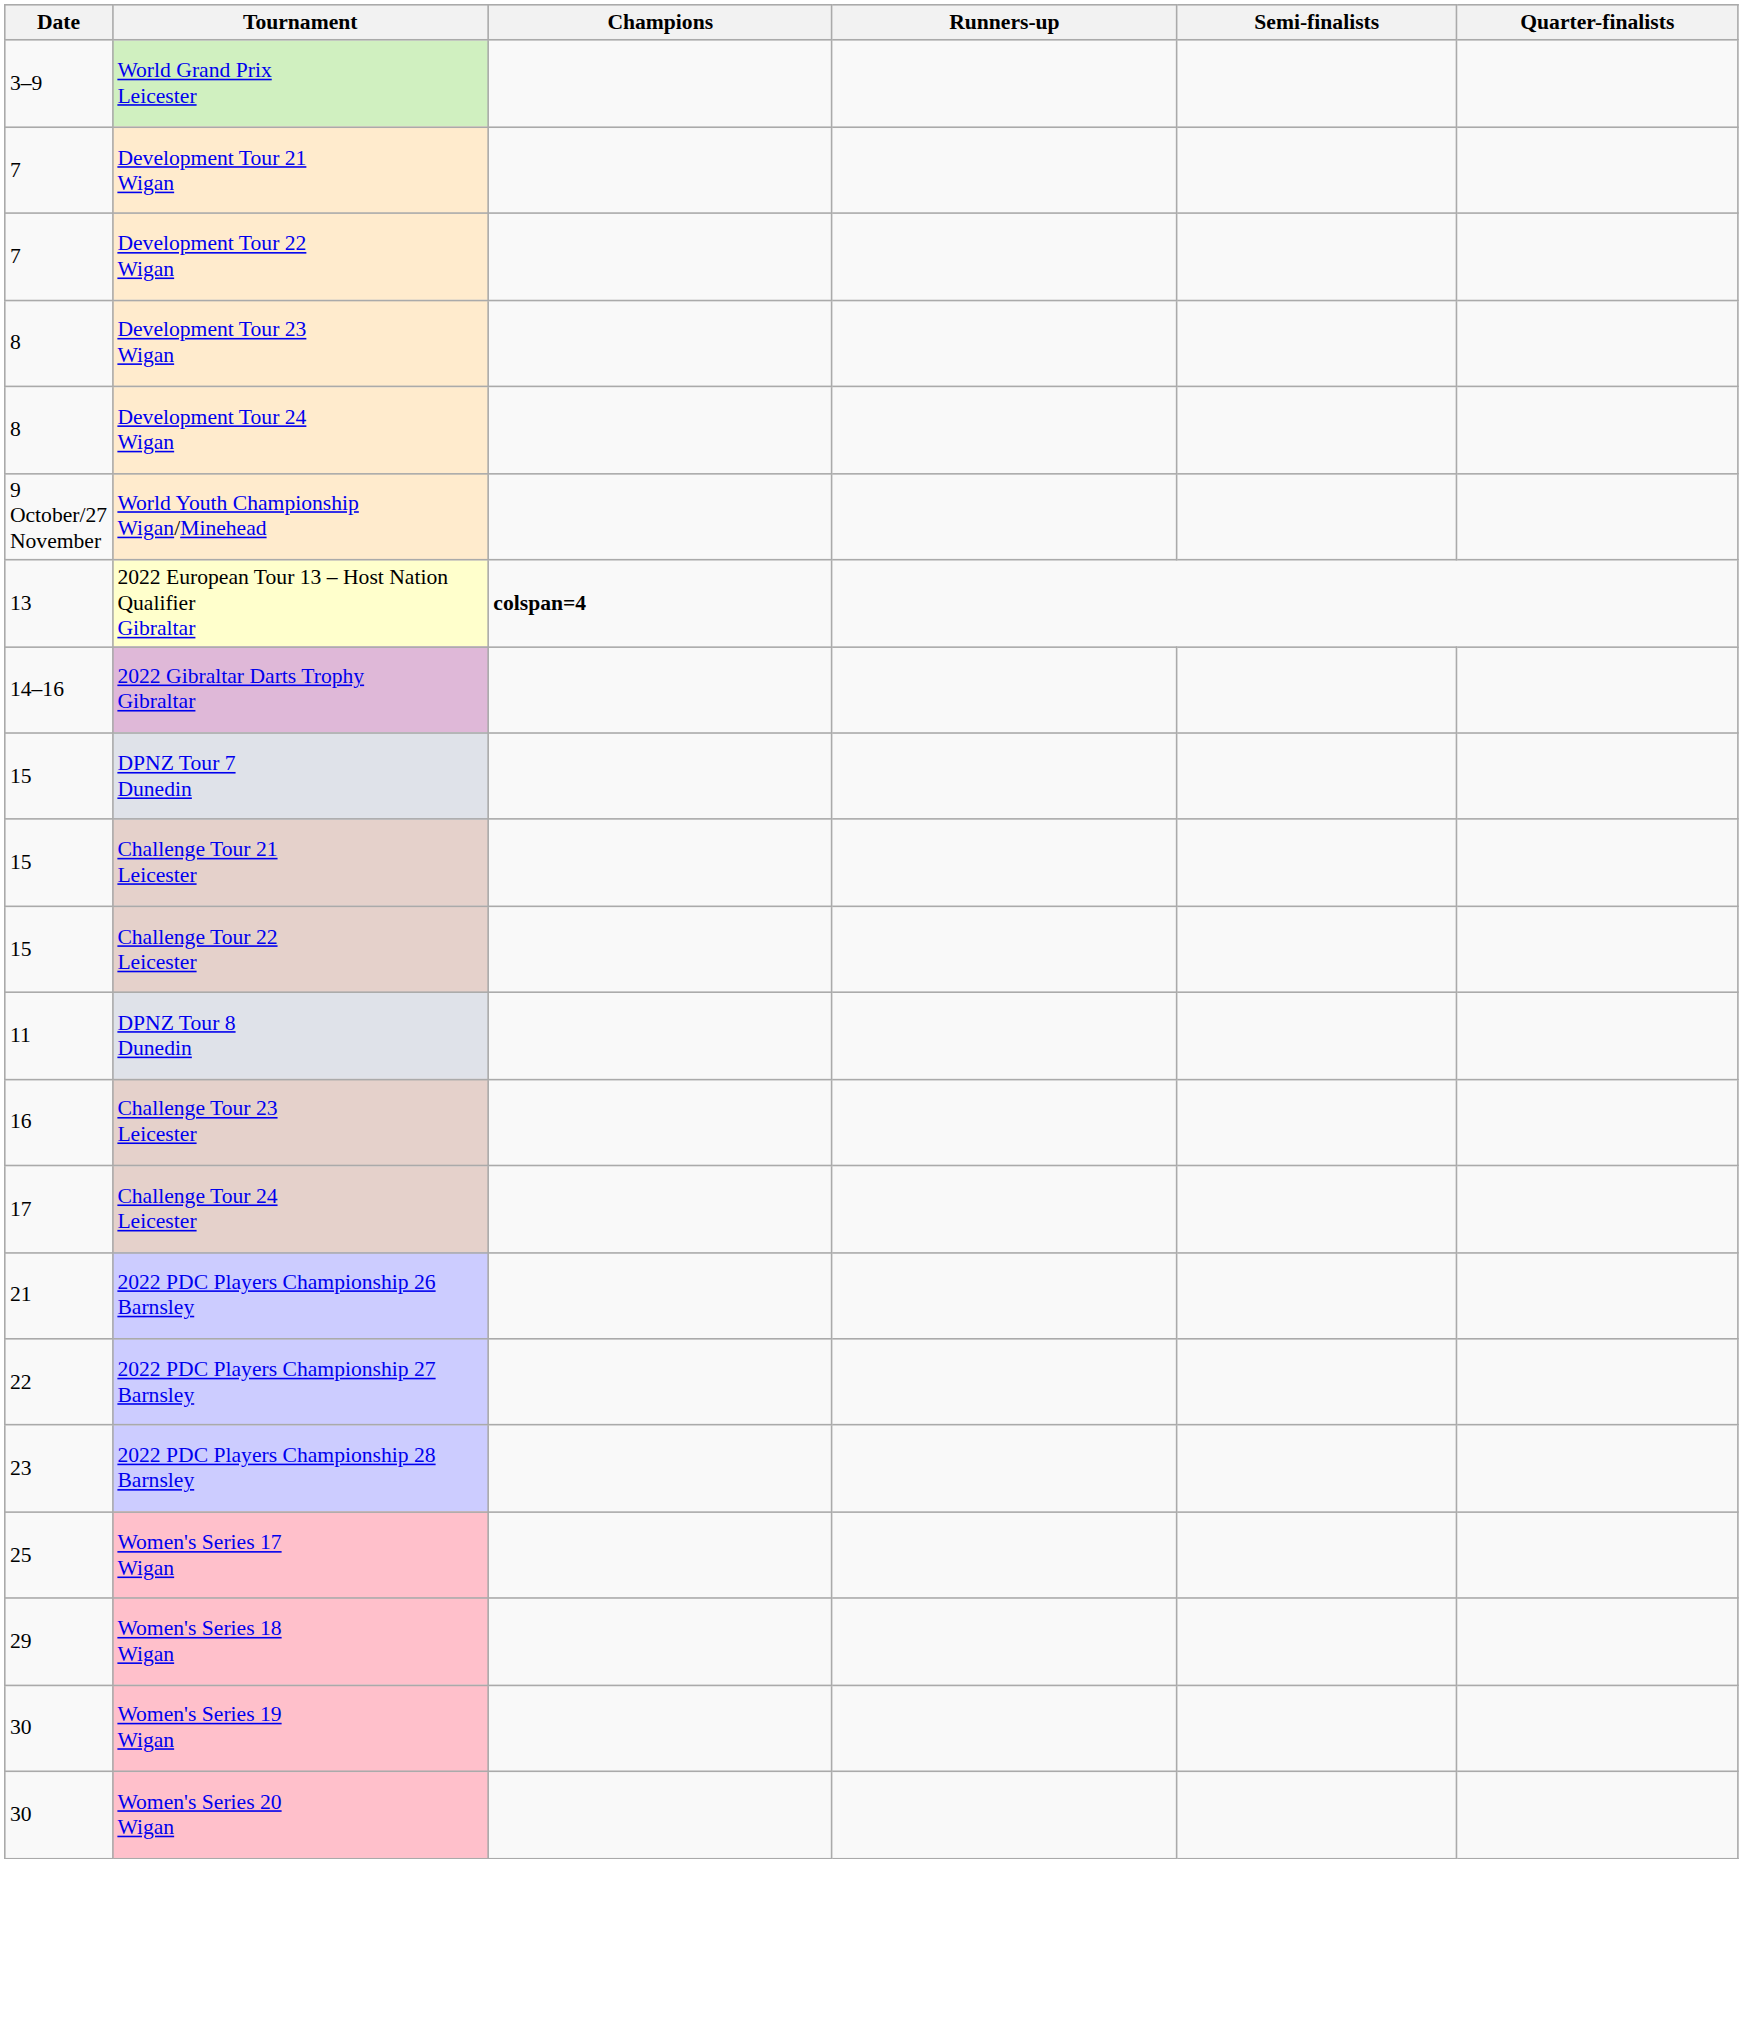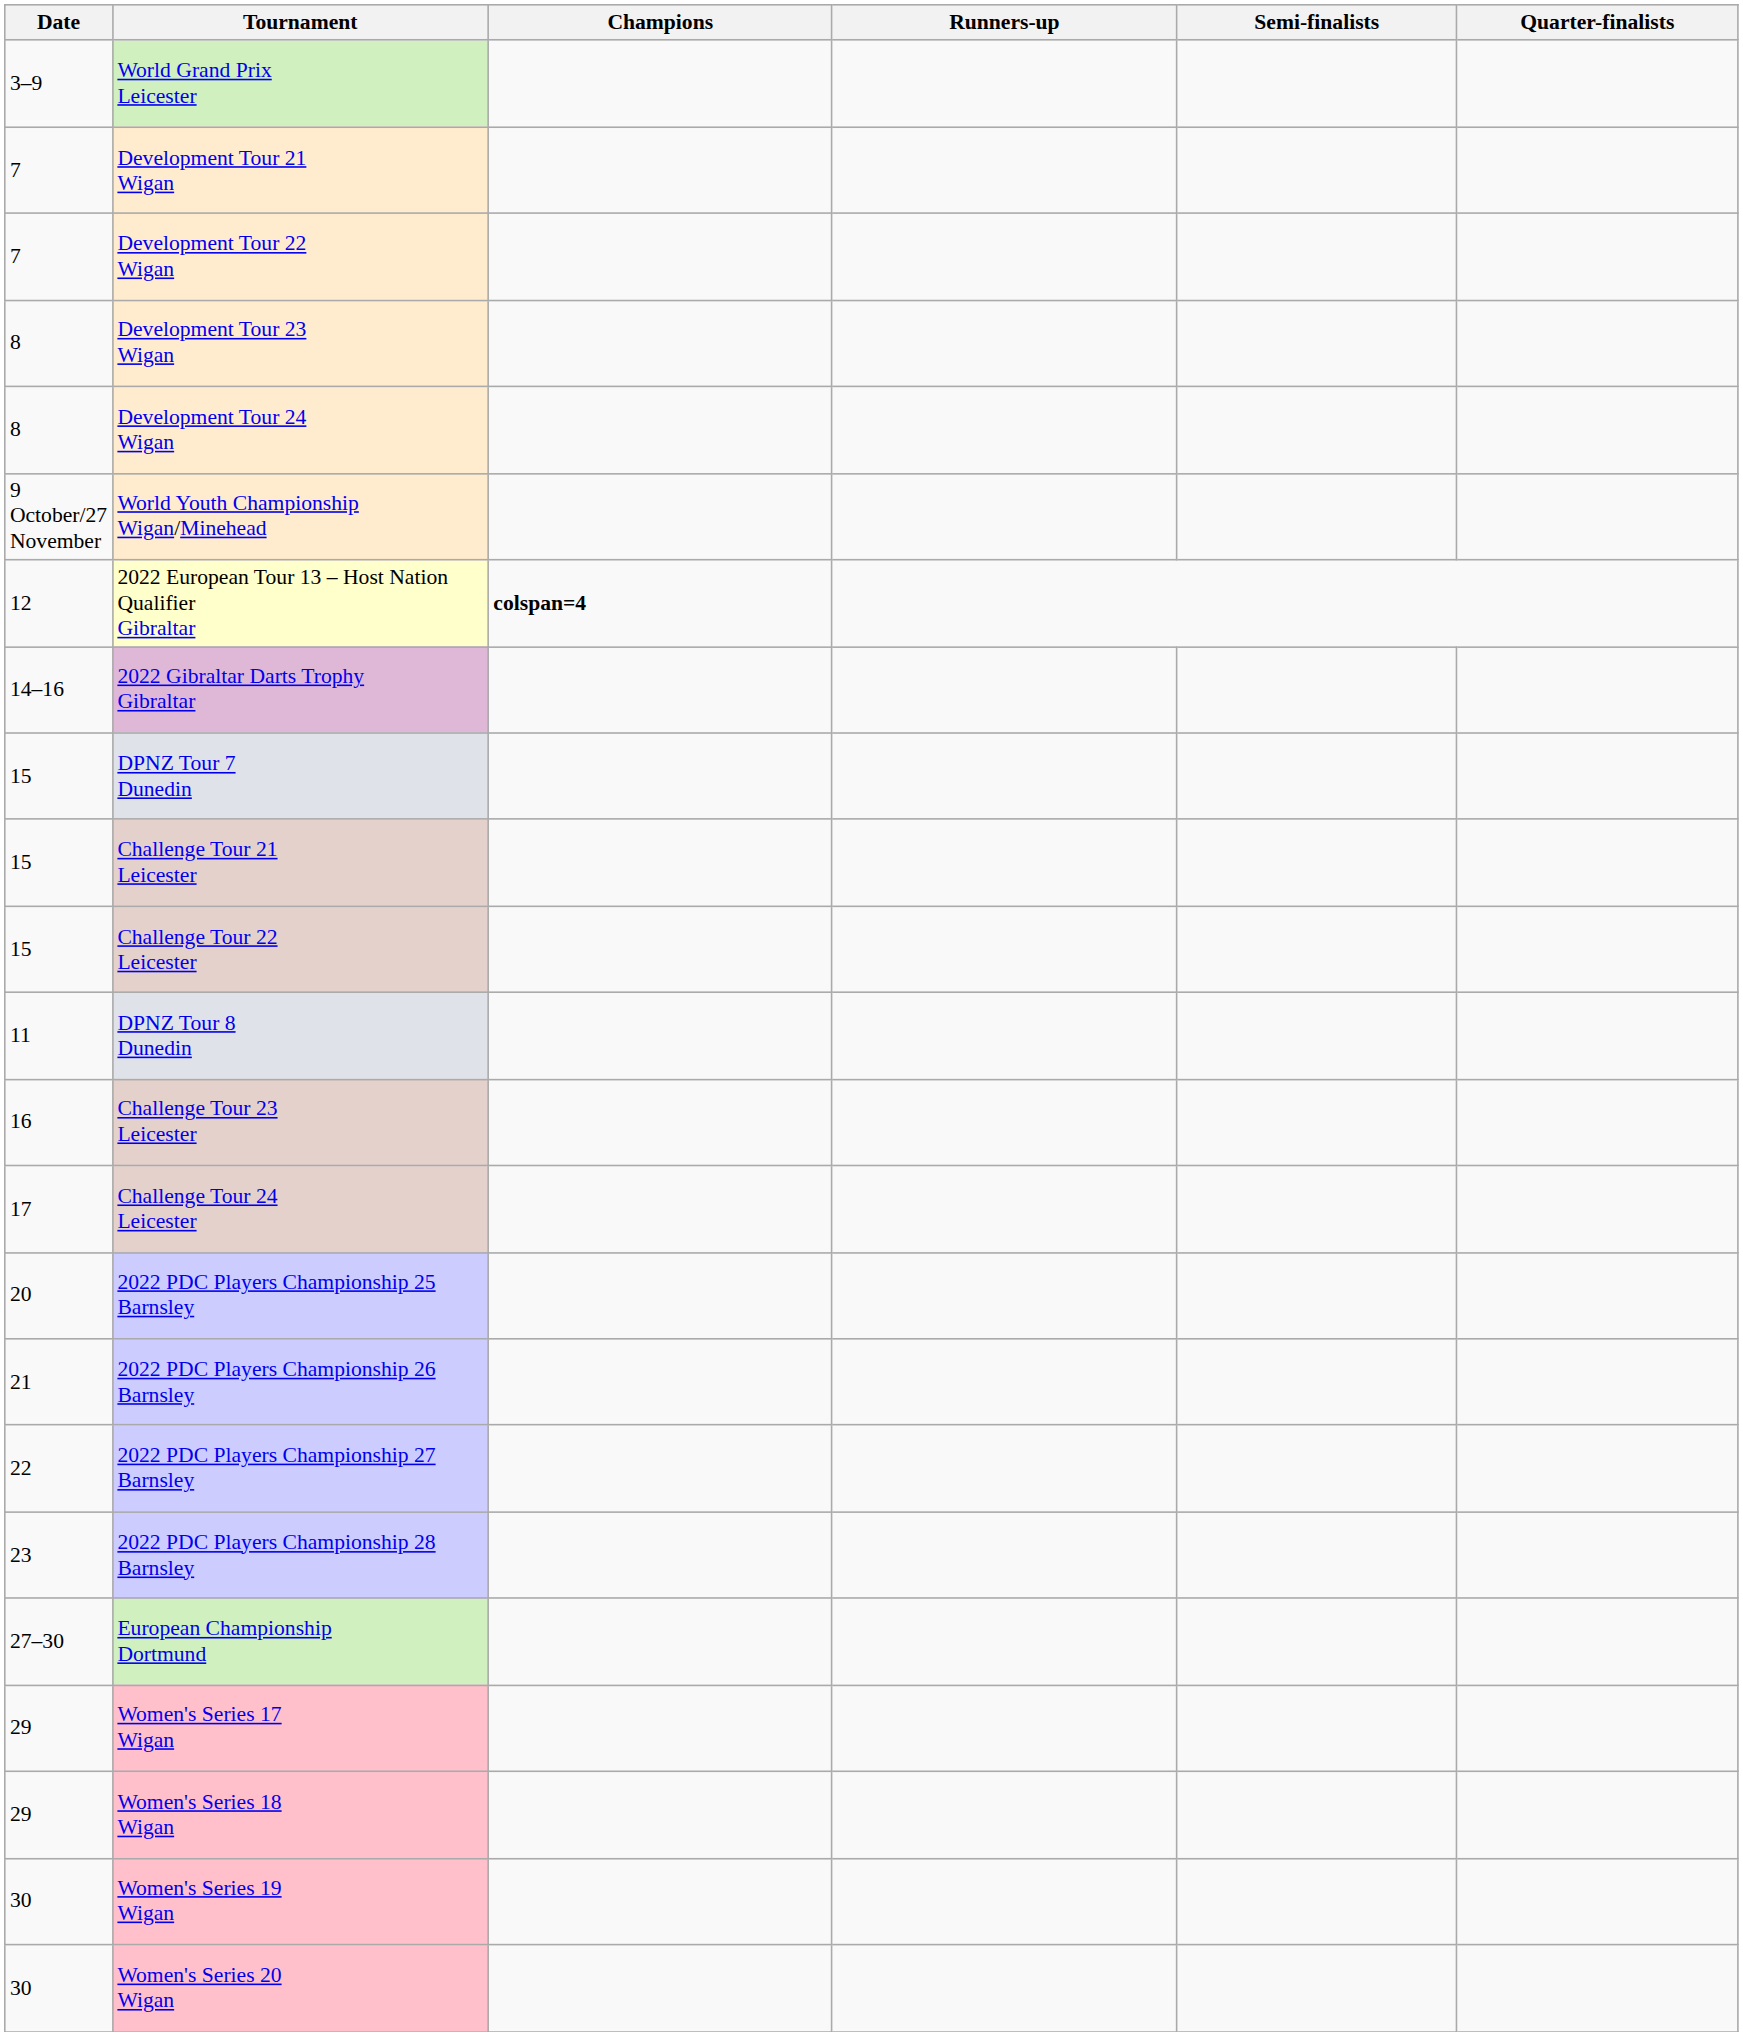(21, 602) 13 -> (21, 602) 12
+ row: (276, 1294)
+ row: (225, 1641)
(21, 1554) 25 -> (21, 1727) 29
